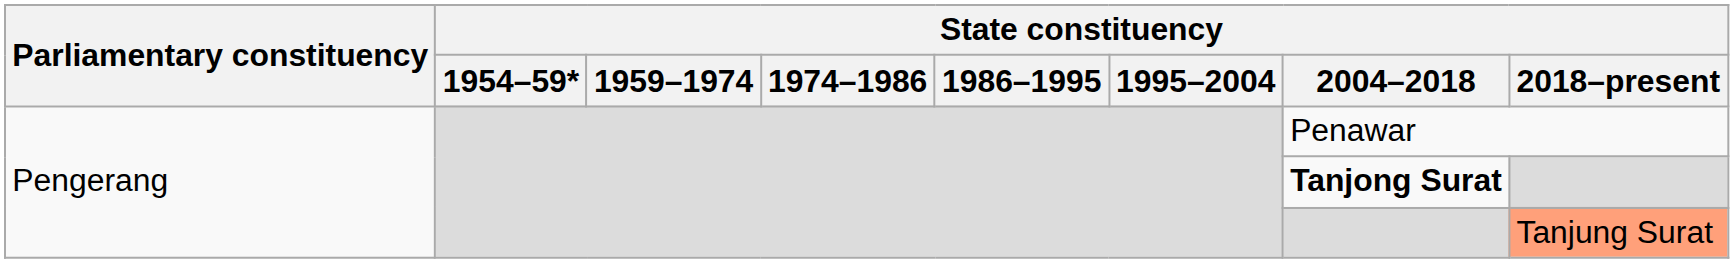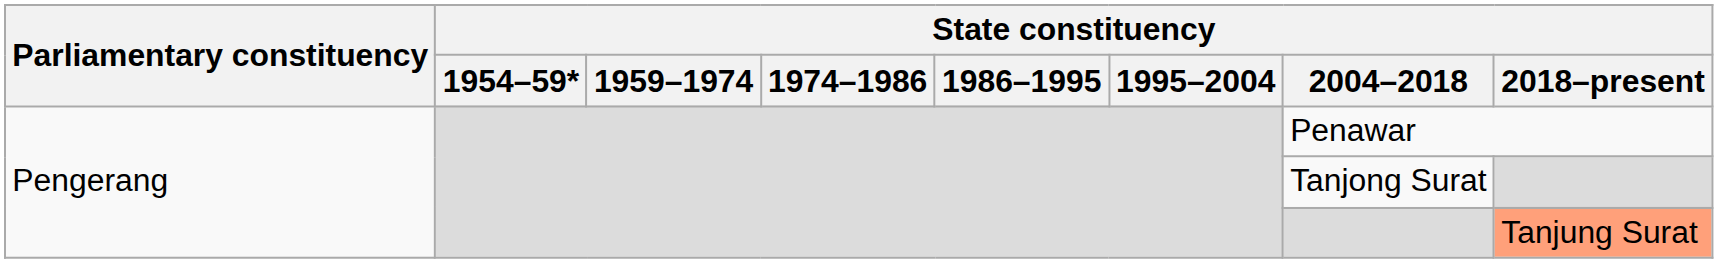(1396, 181) bold -> (1388, 181) normal
